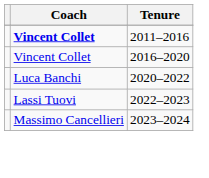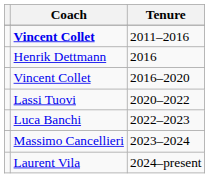+ row: (143, 57)
(47, 78) Luca Banchi -> (45, 99) Lassi Tuovi
(45, 99) Lassi Tuovi -> (47, 120) Luca Banchi
+ row: (166, 162)
